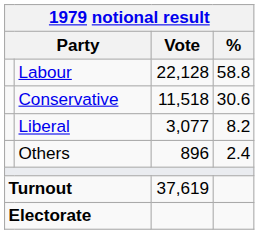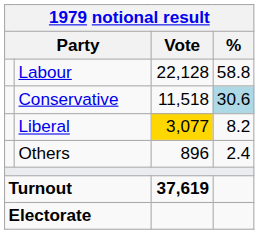(234, 99) no background -> (234, 99) lightblue background
(188, 126) no background -> (188, 126) gold background
(183, 188) normal -> (183, 188) bold
